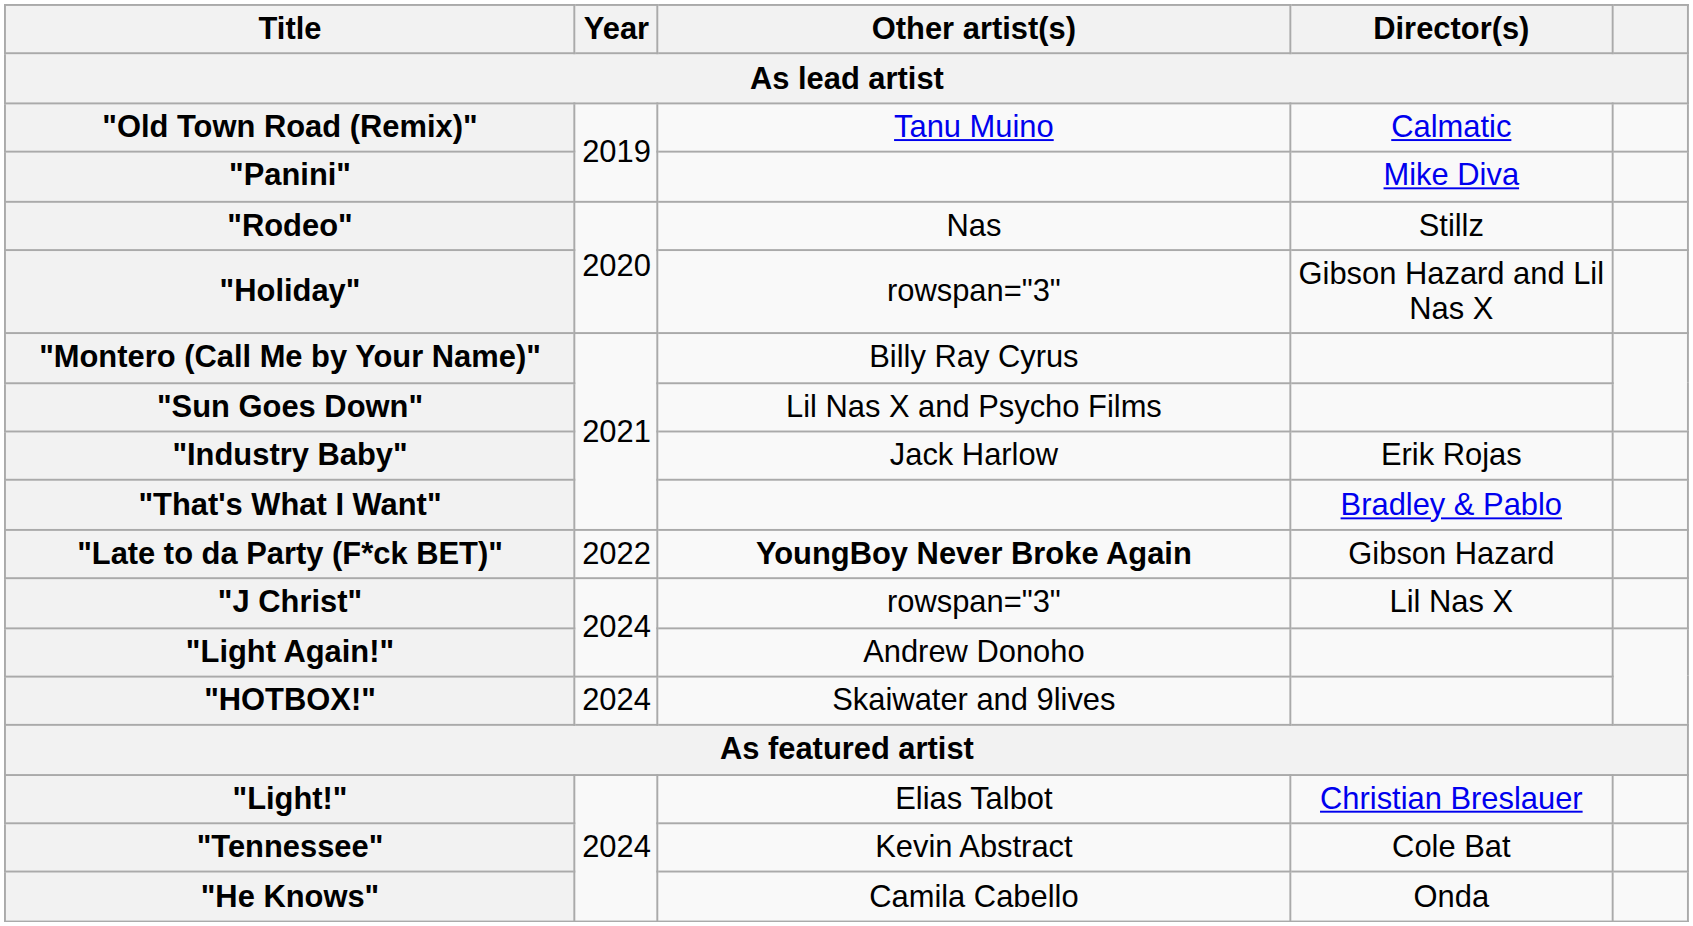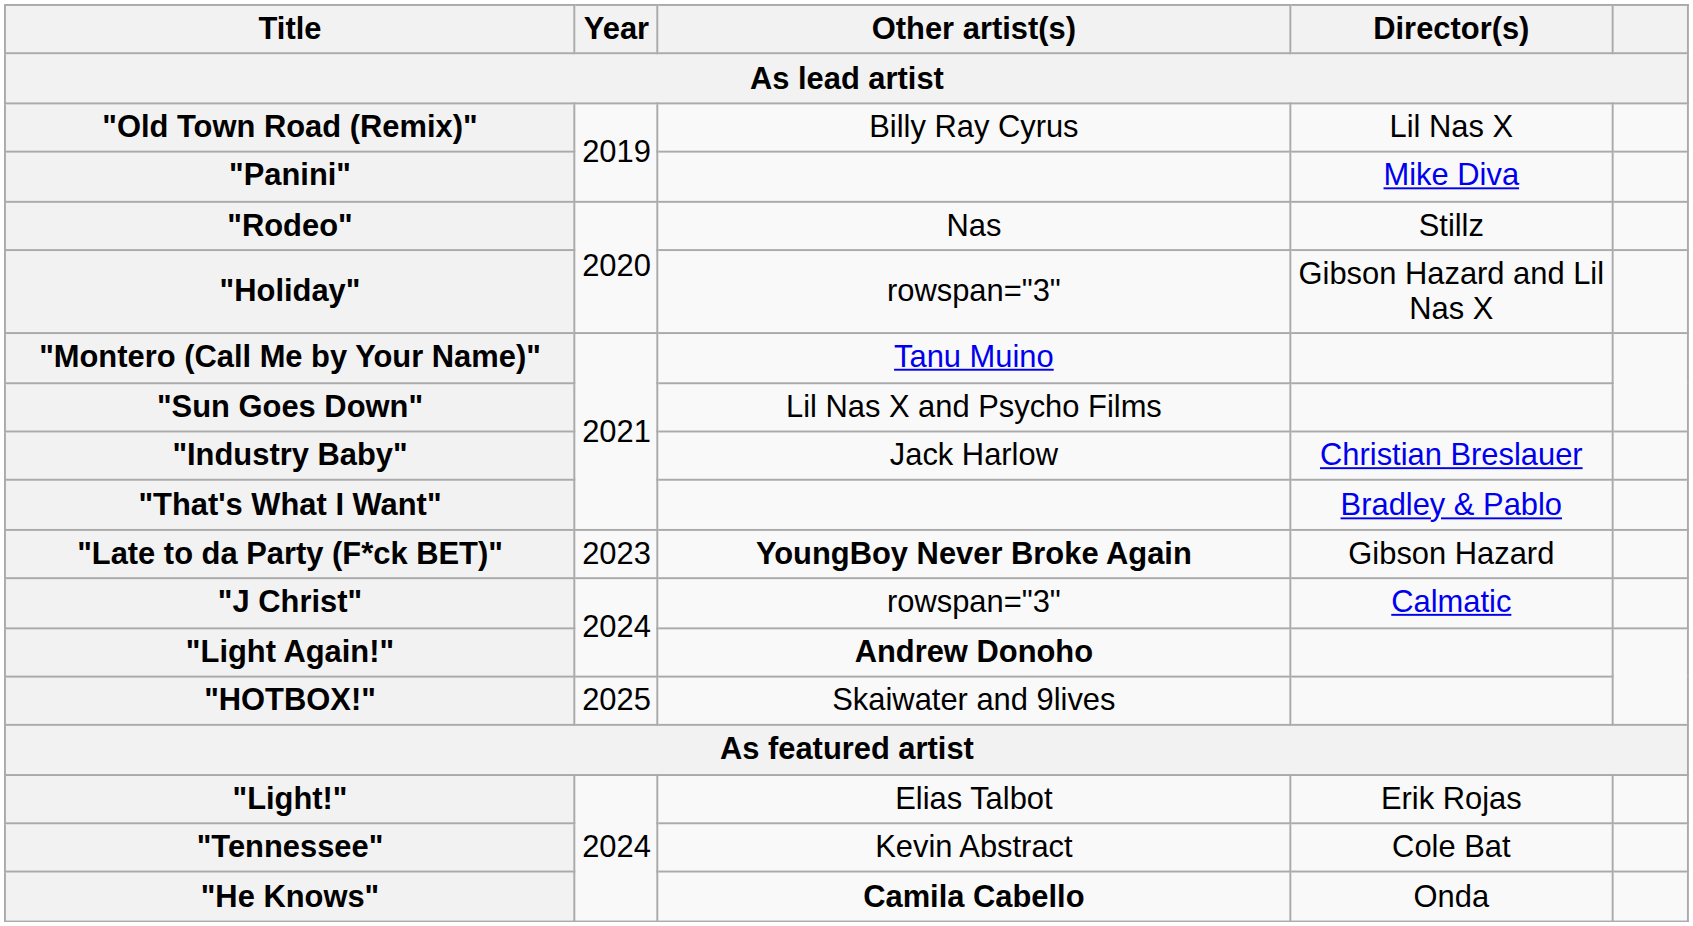(974, 126) Tanu Muino -> (974, 126) Billy Ray Cyrus
(1451, 126) Calmatic -> (1451, 126) Lil Nas X
(974, 357) Billy Ray Cyrus -> (974, 357) Tanu Muino
(1451, 455) Erik Rojas -> (1451, 455) Christian Breslauer
(617, 553) 2022 -> (617, 553) 2023
(1451, 602) Lil Nas X -> (1451, 602) Calmatic
(974, 651) normal -> (974, 651) bold
(617, 700) 2024 -> (617, 700) 2025
(1451, 798) Christian Breslauer -> (1451, 798) Erik Rojas
(974, 896) normal -> (974, 896) bold
